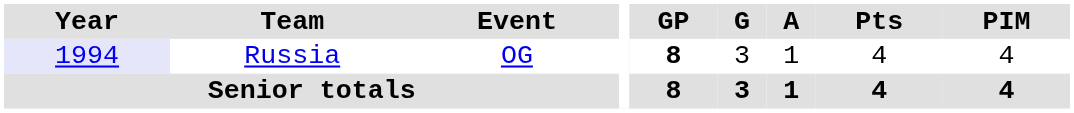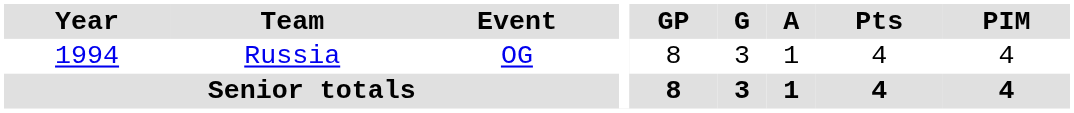(87, 56) lavender background -> (87, 56) no background
(674, 56) bold -> (674, 56) normal
